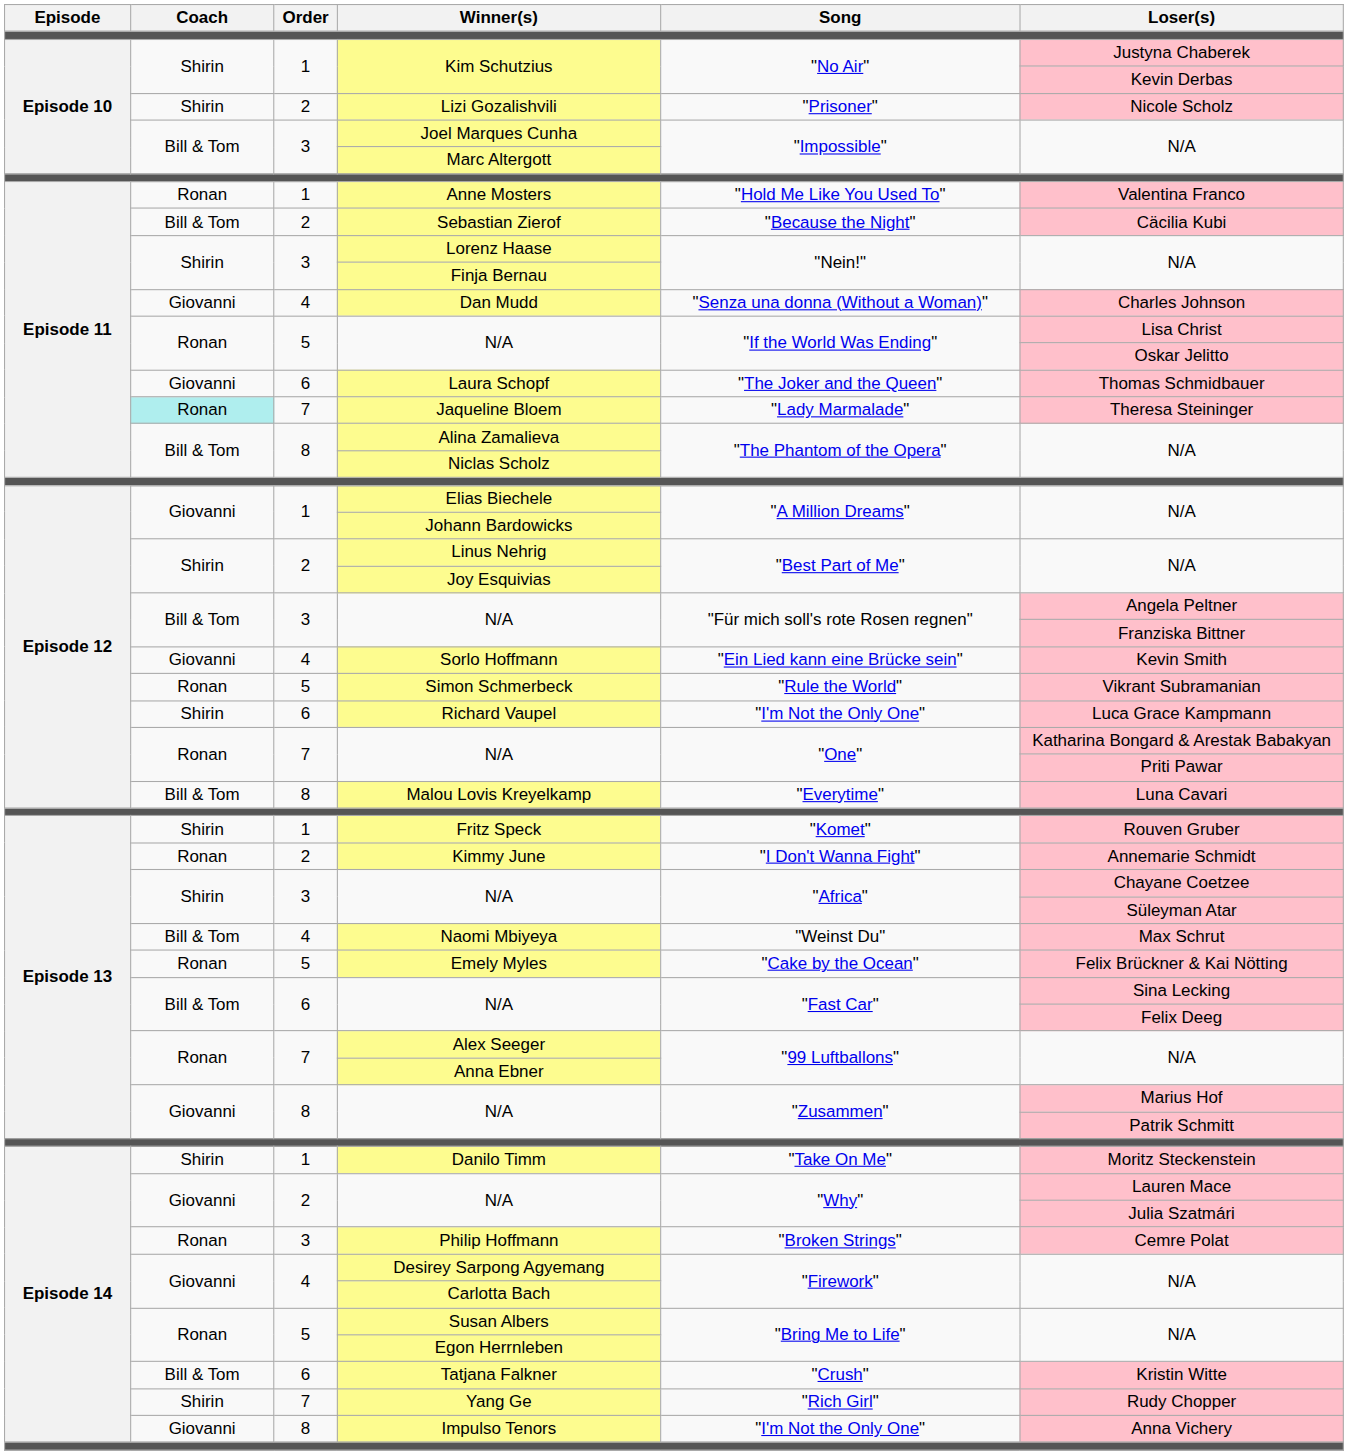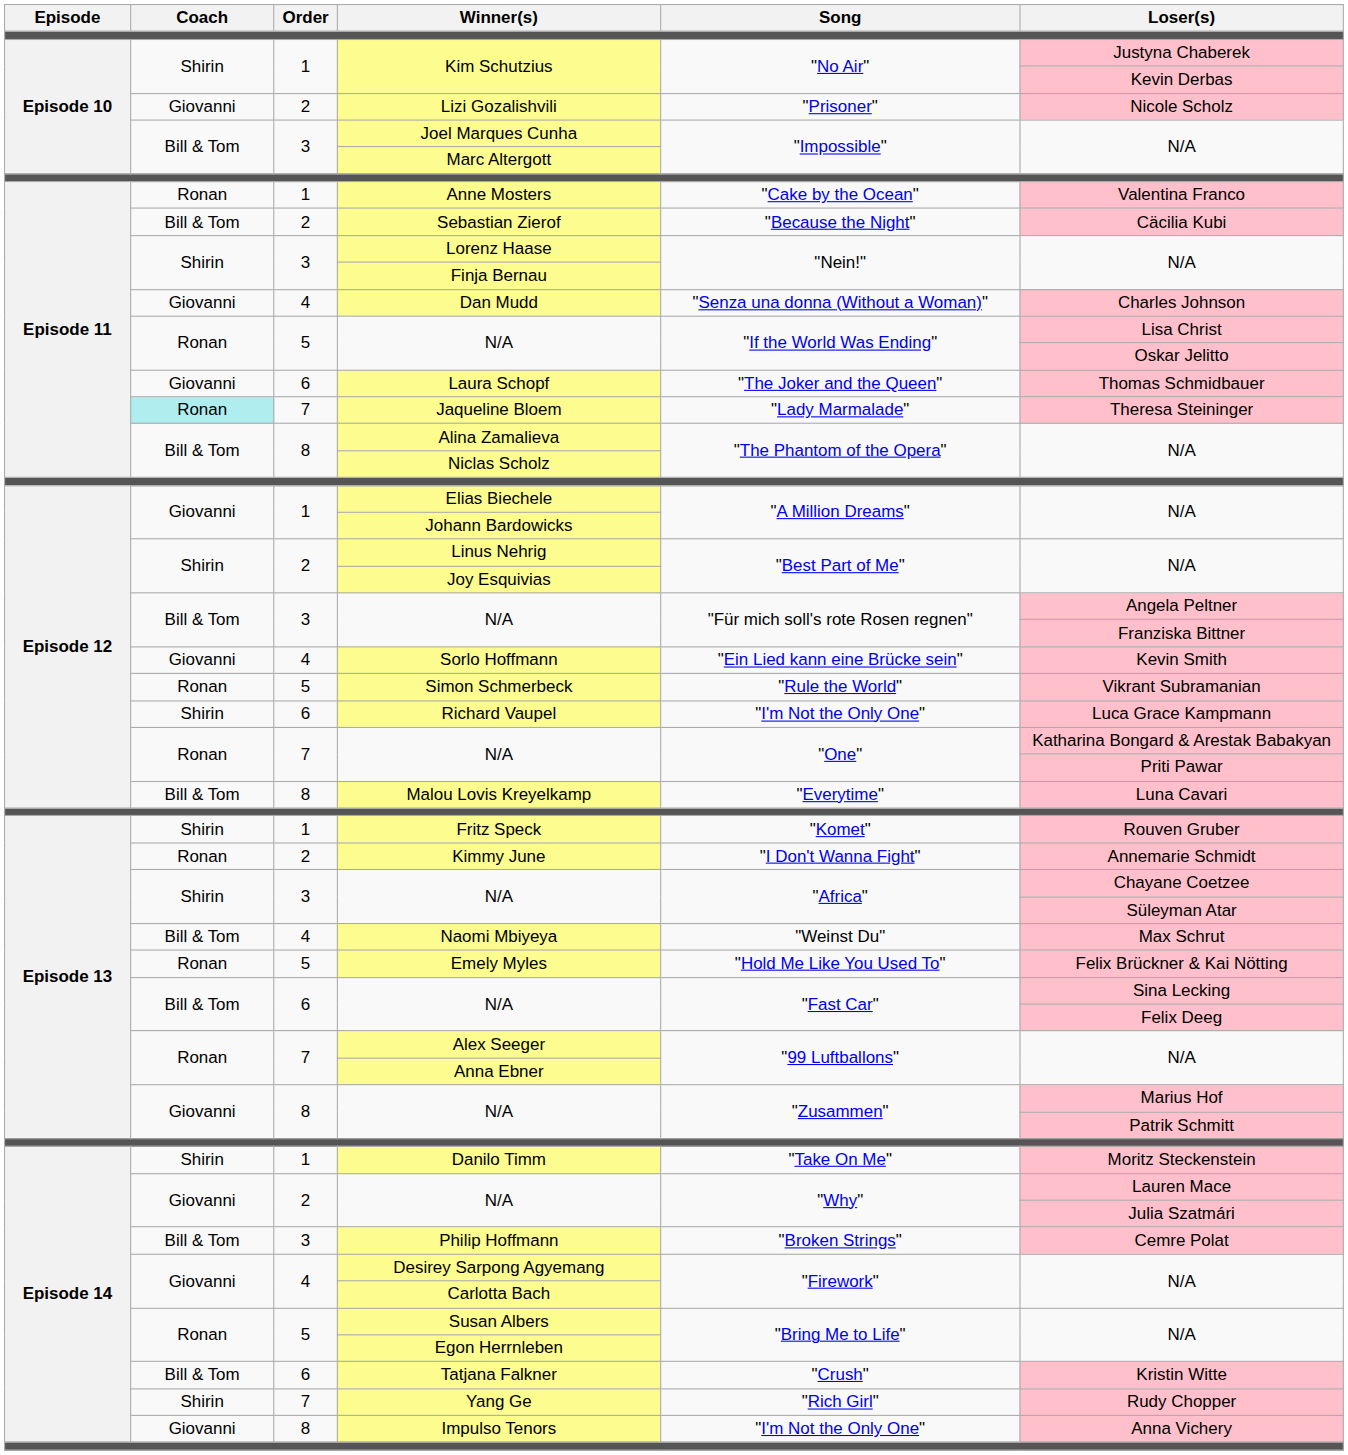(202, 106) Shirin -> (202, 106) Giovanni
(840, 194) "Hold Me Like You Used To" -> (840, 194) "Cake by the Ocean"
(840, 963) "Cake by the Ocean" -> (840, 963) "Hold Me Like You Used To"
(202, 1240) Ronan -> (202, 1240) Bill & Tom
